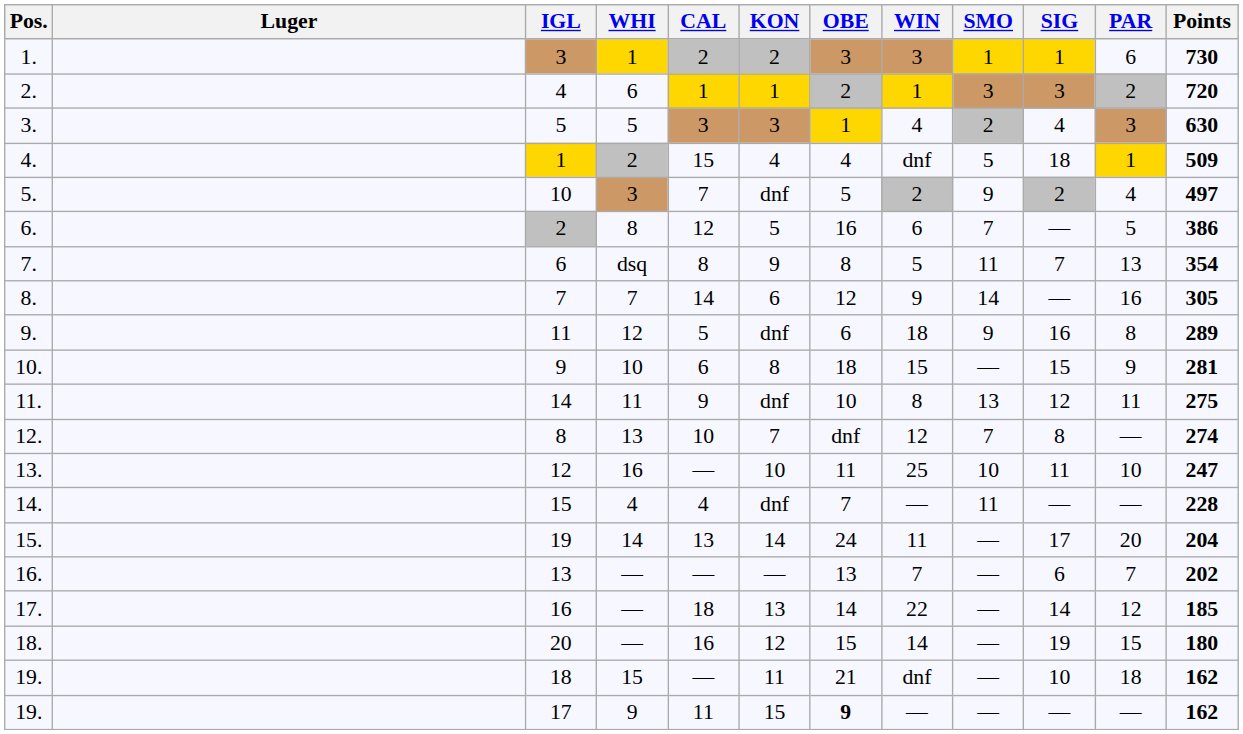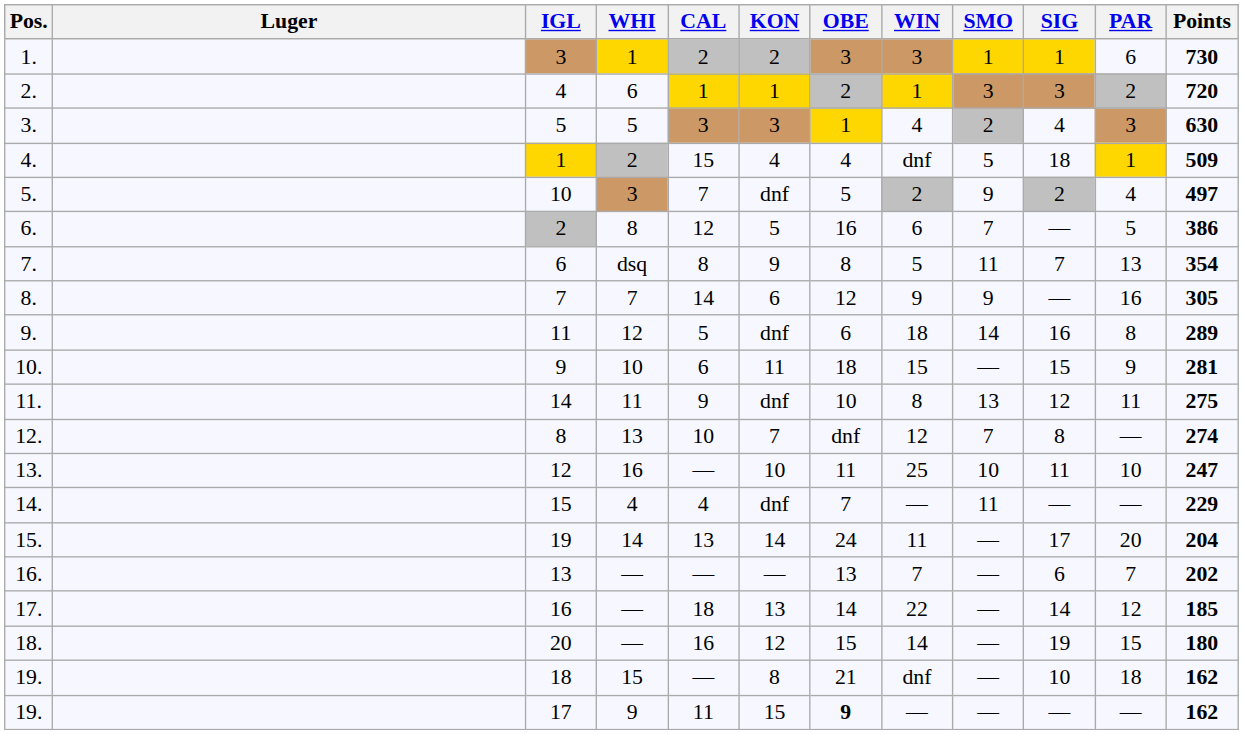(988, 297) 14 -> (988, 297) 9
(988, 332) 9 -> (988, 332) 14
(775, 366) 8 -> (775, 366) 11
(1202, 504) 228 -> (1202, 504) 229
(775, 677) 11 -> (775, 677) 8
